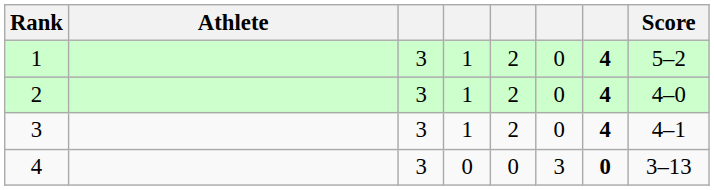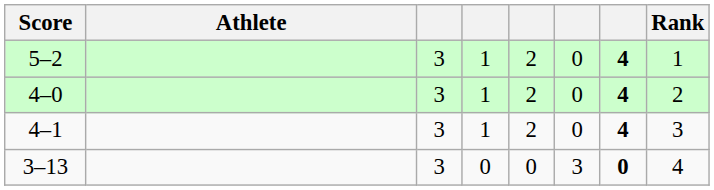columns swapped: (36, 22) <-> (669, 22)
